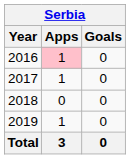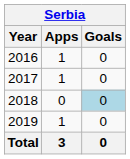(62, 57) pink background -> (62, 57) no background
(103, 100) no background -> (103, 100) lightblue background
